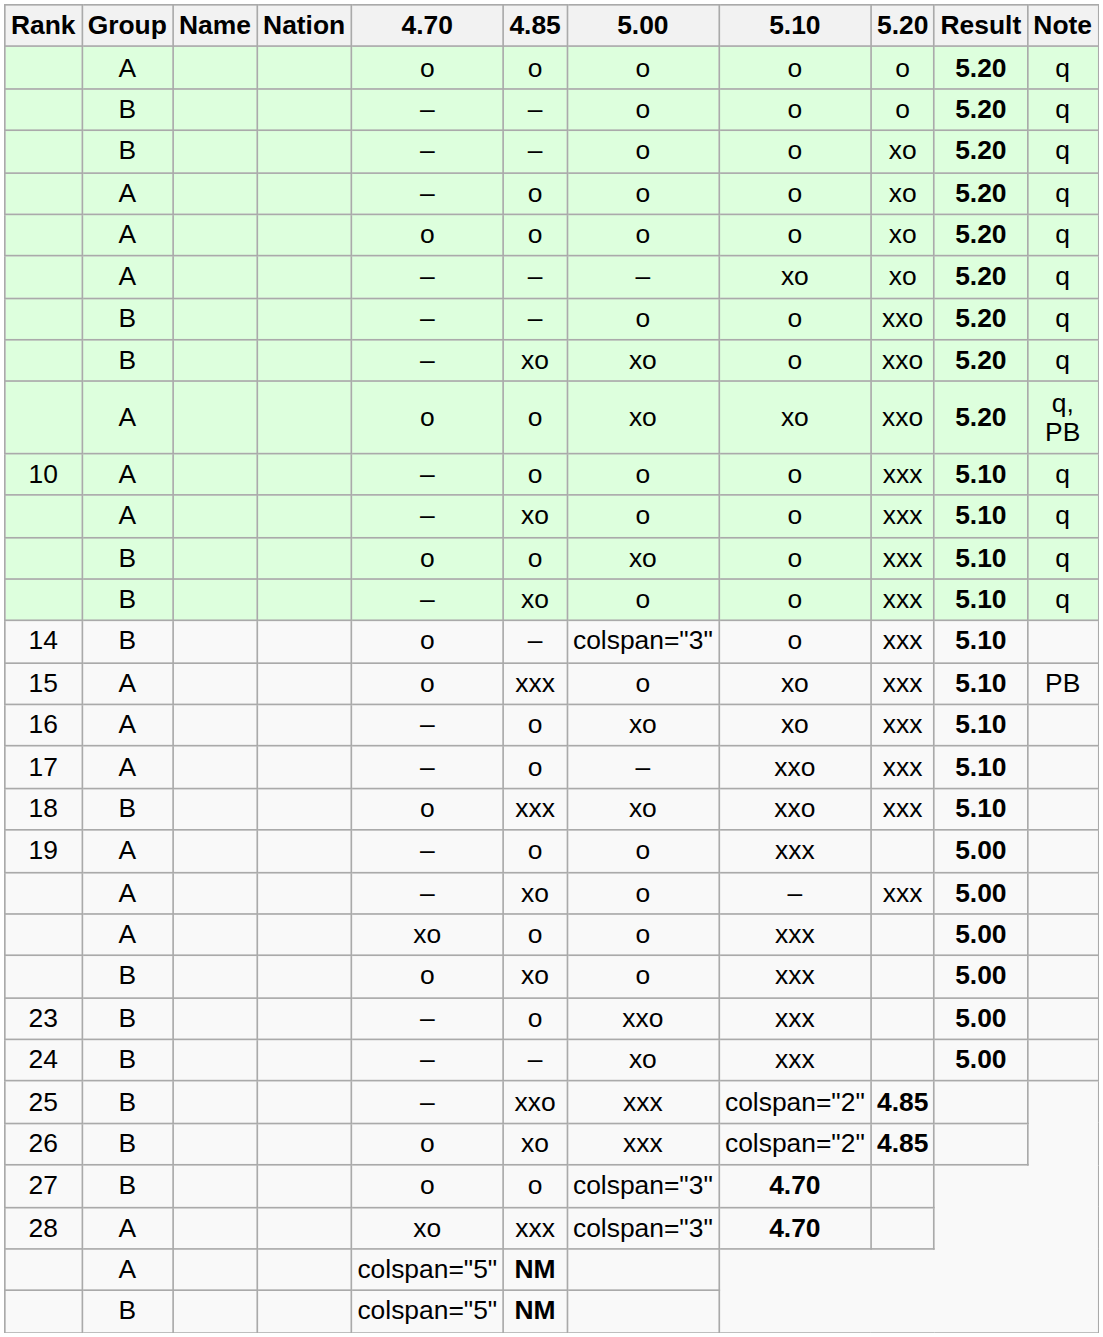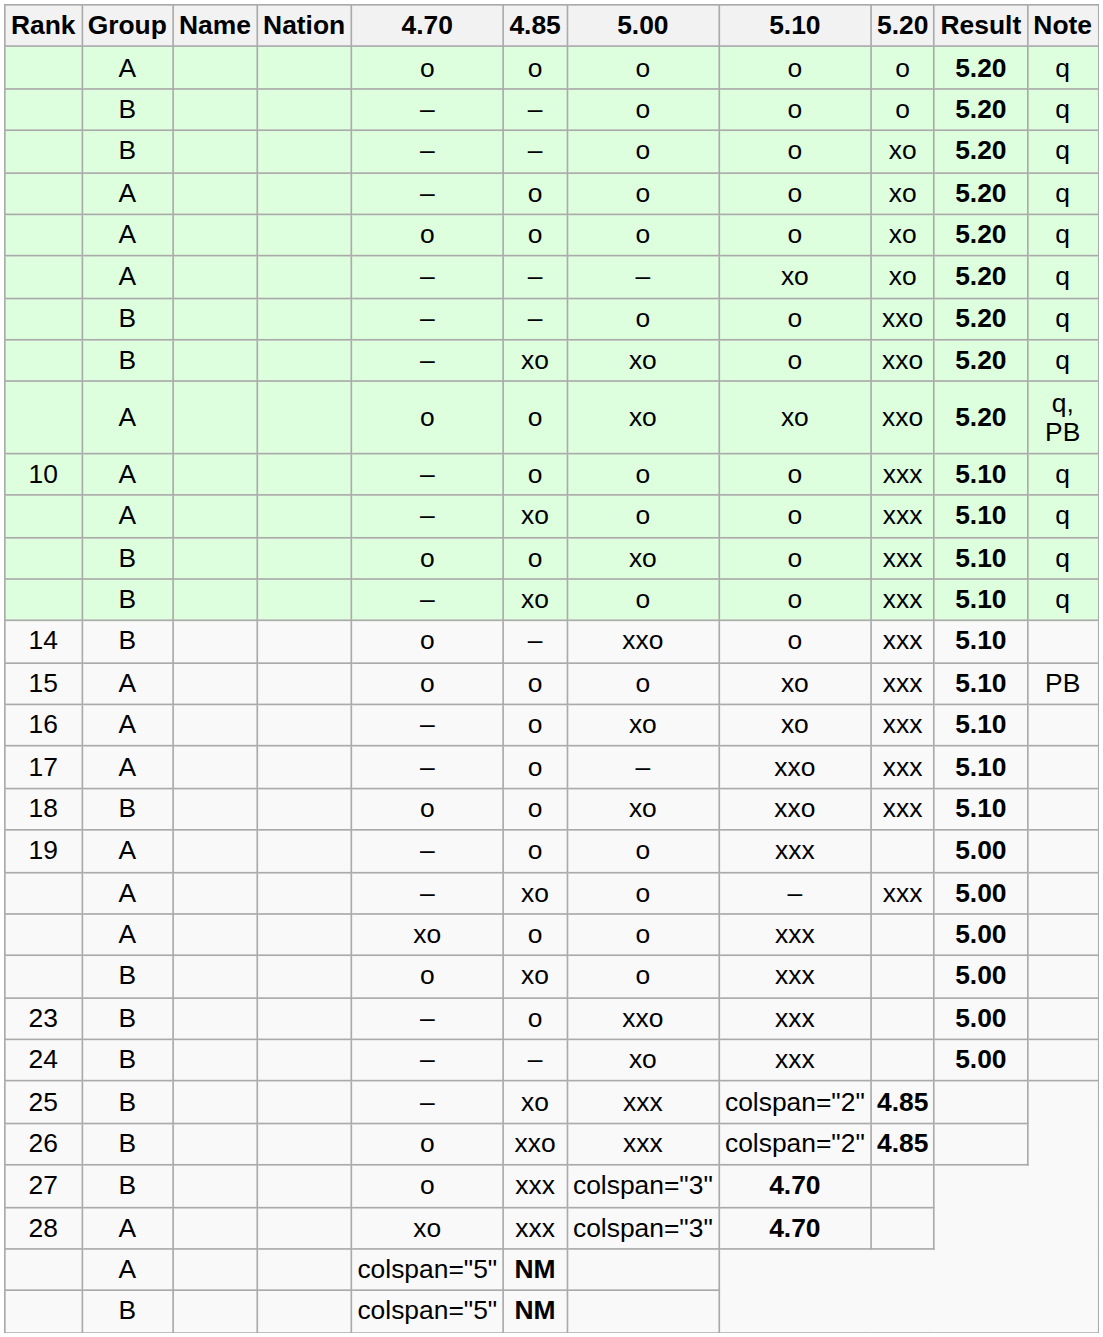(643, 641) colspan="3" -> (643, 641) xxo
(535, 683) xxx -> (535, 683) o
(535, 808) xxx -> (535, 808) o
(535, 1101) xxo -> (535, 1101) xo
(535, 1143) xo -> (535, 1143) xxo
(535, 1185) o -> (535, 1185) xxx
